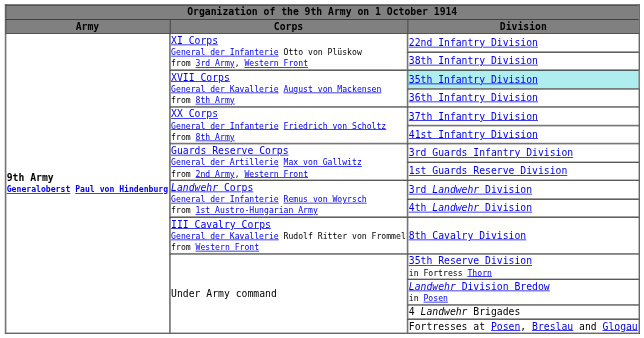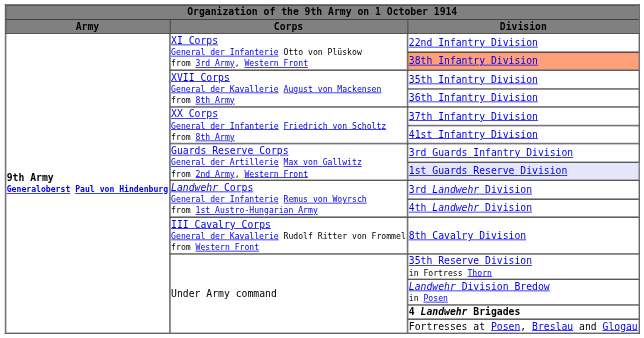(473, 61) no background -> (473, 61) lightsalmon background
(473, 79) paleturquoise background -> (473, 79) no background
(488, 171) no background -> (488, 171) lavender background
(465, 312) normal -> (465, 312) bold
